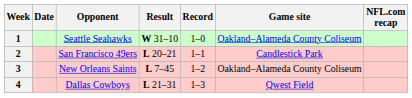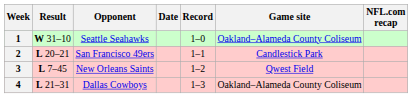columns swapped: (44, 17) <-> (160, 17)
(290, 69) Oakland–Alameda County Coliseum -> (290, 69) Qwest Field
(290, 85) Qwest Field -> (290, 85) Oakland–Alameda County Coliseum
